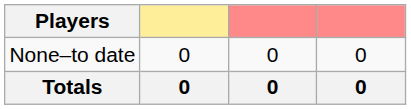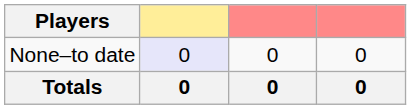(184, 54) no background -> (184, 54) lavender background
